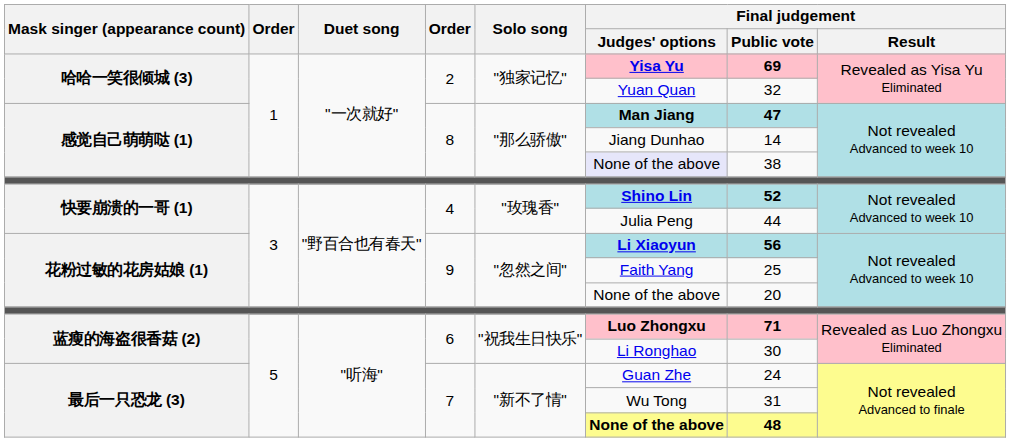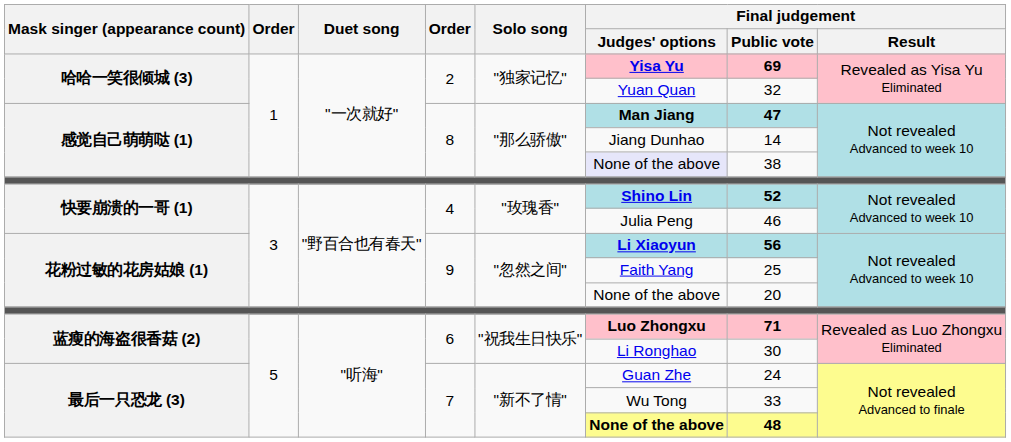(772, 220) 44 -> (772, 220) 46
(772, 400) 31 -> (772, 400) 33
